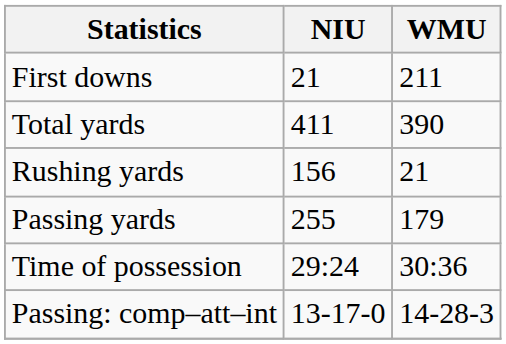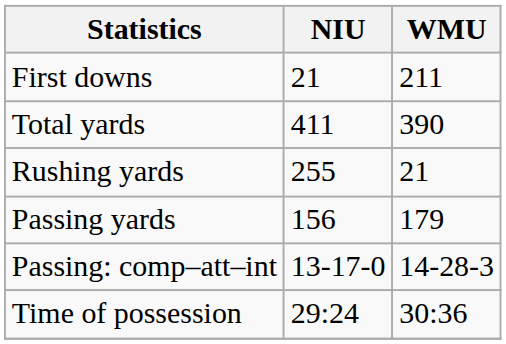(313, 171) 156 -> (313, 171) 255
(313, 218) 255 -> (313, 218) 156
rows swapped: (144, 313) <-> (127, 266)
